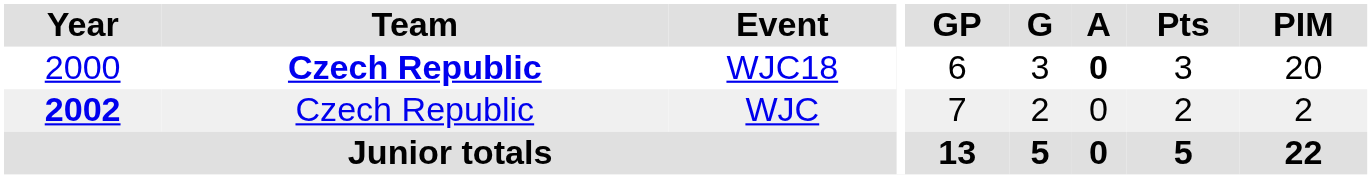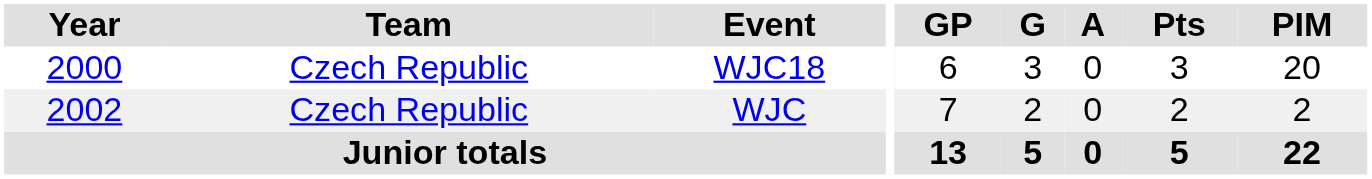(415, 67) bold -> (409, 67) normal
(1099, 67) bold -> (1093, 67) normal
(83, 109) bold -> (84, 109) normal
